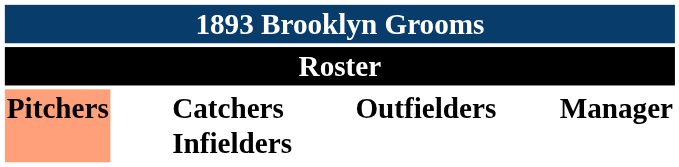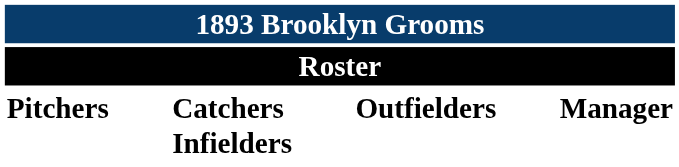(58, 108) lightsalmon background -> (58, 108) no background
